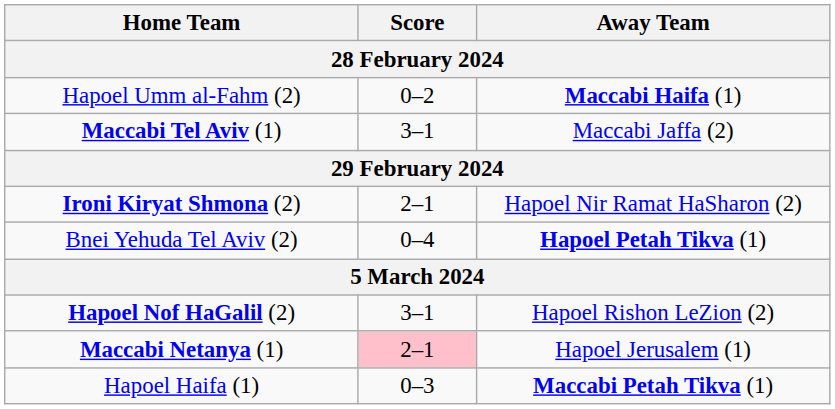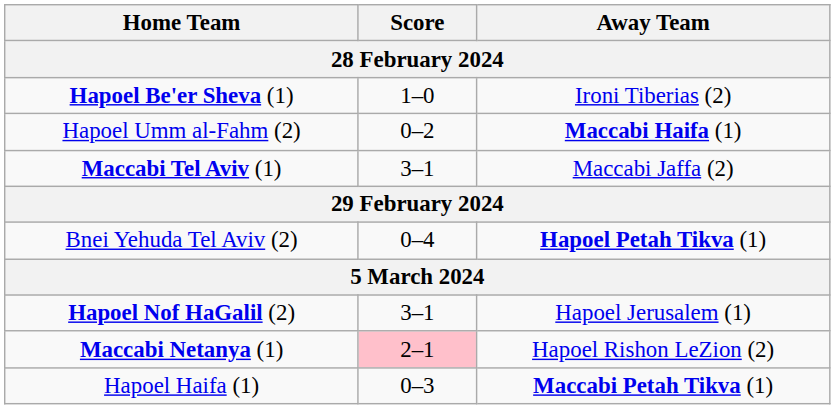+ row: (182, 95)
- row: (182, 204)
(653, 312) Hapoel Rishon LeZion (2) -> (653, 312) Hapoel Jerusalem (1)
(653, 349) Hapoel Jerusalem (1) -> (653, 349) Hapoel Rishon LeZion (2)
